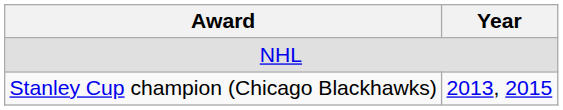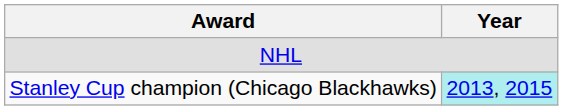(499, 88) no background -> (499, 88) paleturquoise background
